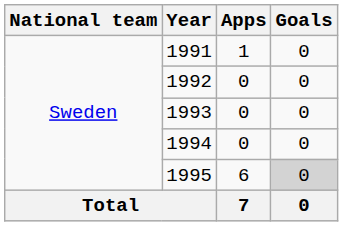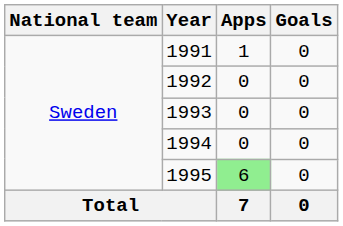(244, 175) no background -> (244, 175) lightgreen background
(304, 175) lightgrey background -> (304, 175) no background
